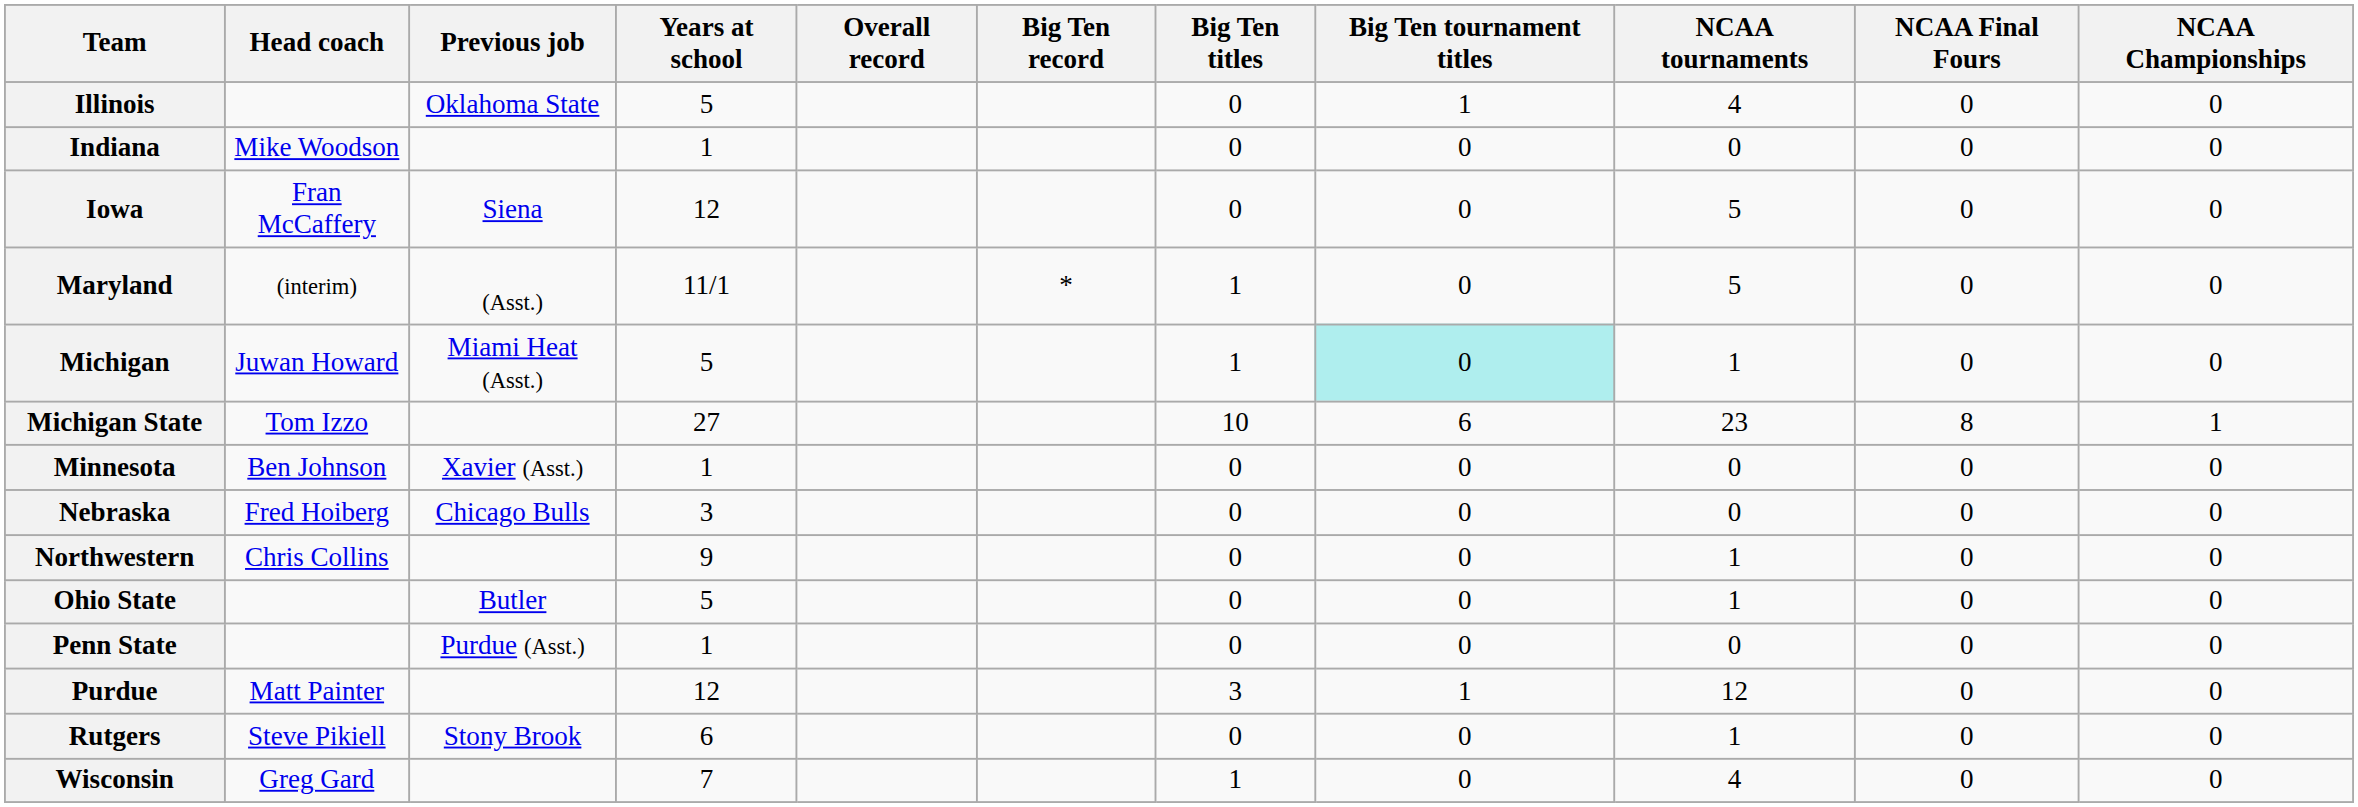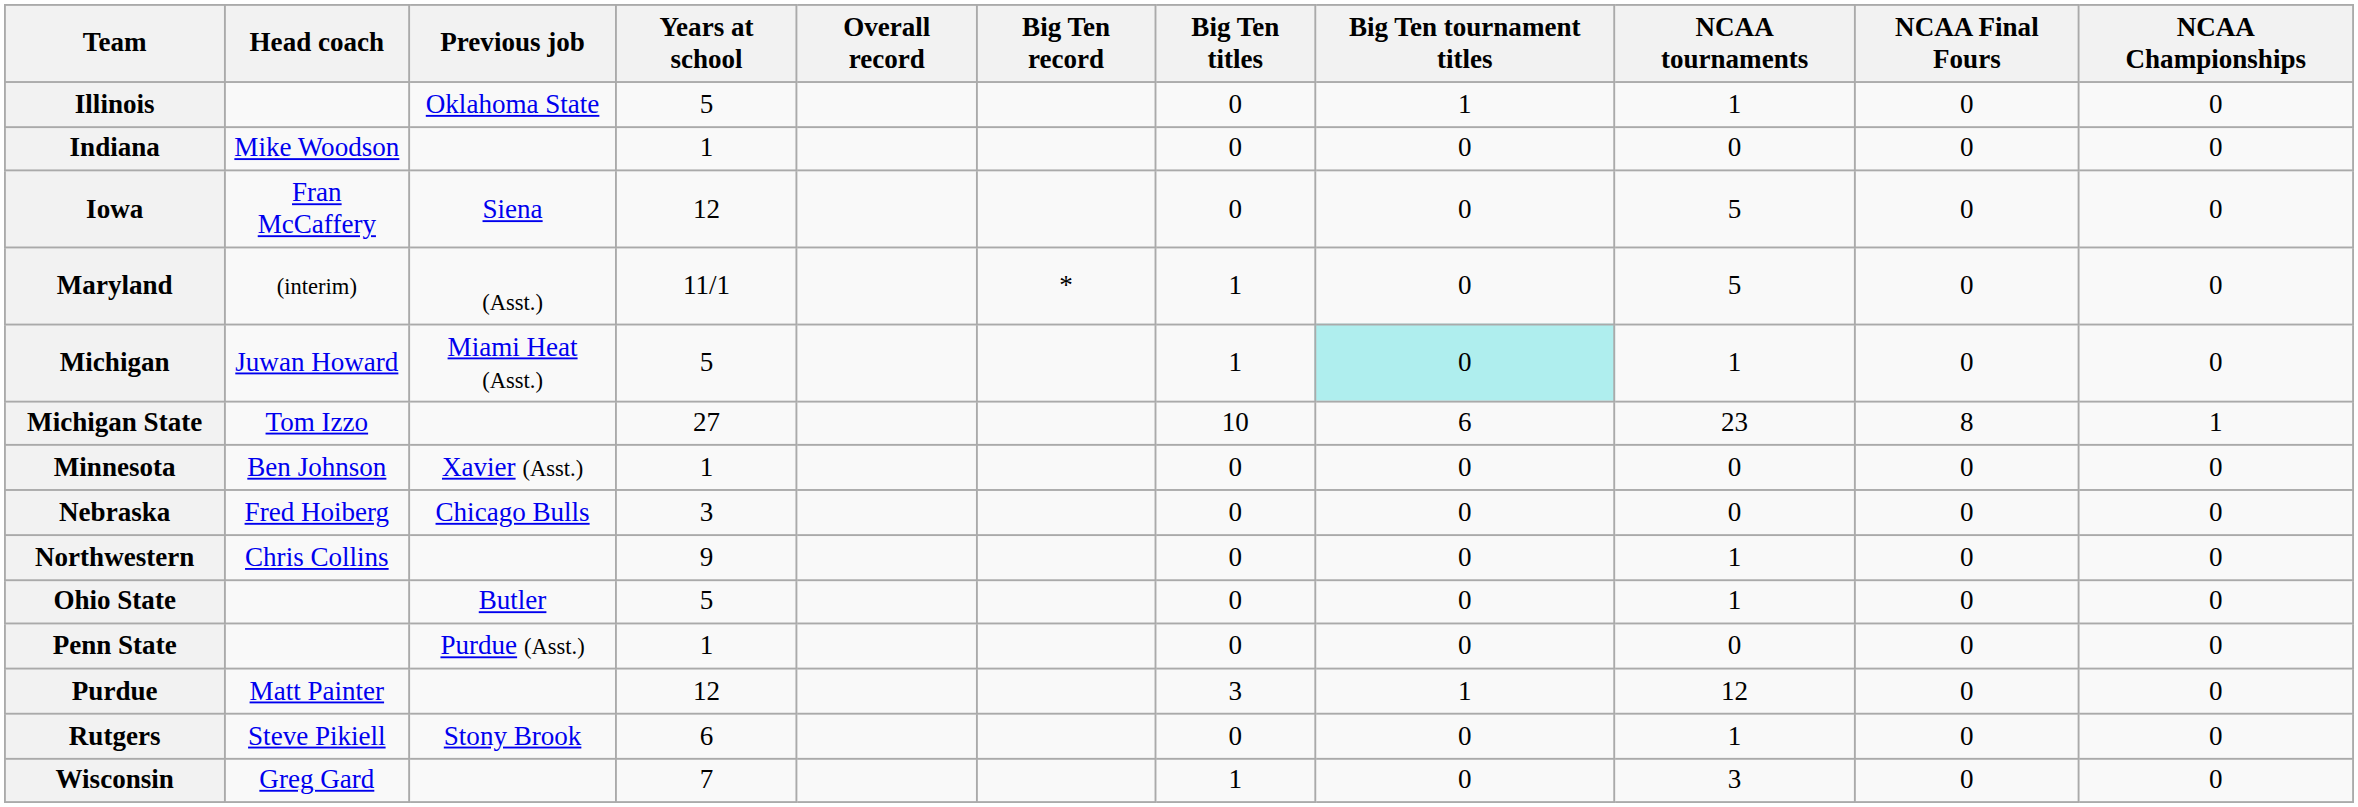(1735, 103) 4 -> (1735, 103) 1
(1735, 780) 4 -> (1735, 780) 3
